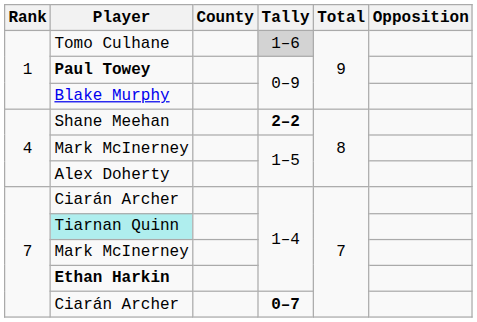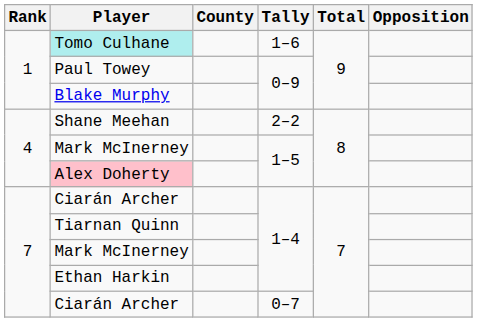(112, 44) no background -> (112, 44) paleturquoise background
(286, 44) lightgrey background -> (286, 44) no background
(102, 70) bold -> (102, 70) normal
(286, 122) bold -> (286, 122) normal
(112, 174) no background -> (112, 174) pink background
(117, 226) paleturquoise background -> (117, 226) no background
(112, 278) bold -> (112, 278) normal
(286, 304) bold -> (286, 304) normal
